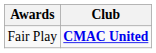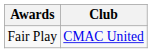(106, 36) bold -> (104, 36) normal
